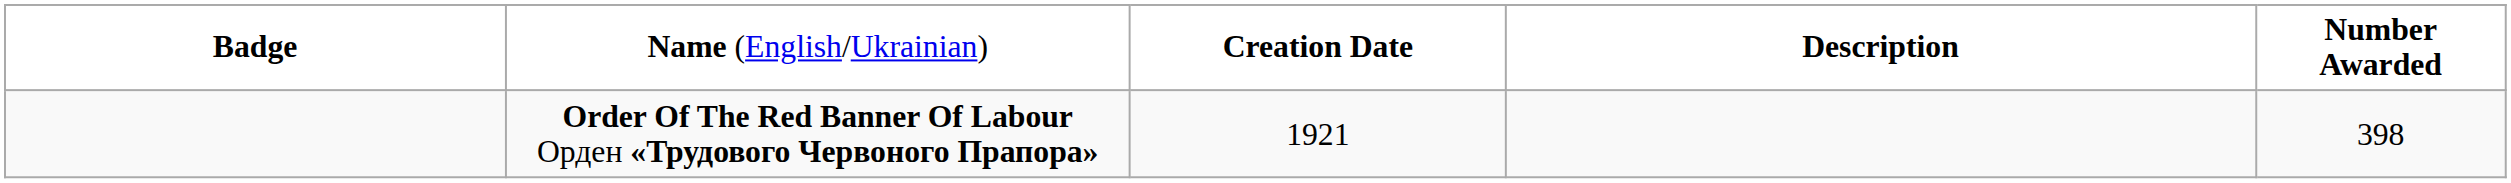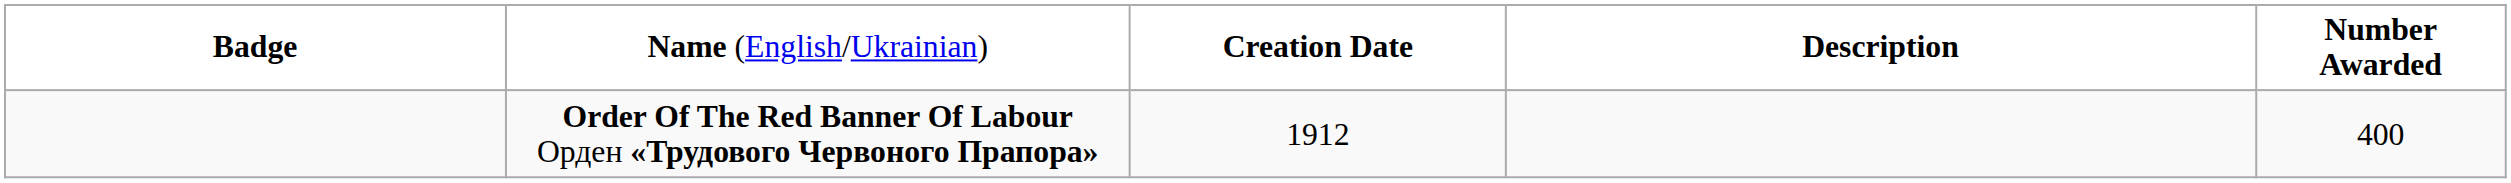(1318, 133) 1921 -> (1318, 133) 1912
(2381, 133) 398 -> (2381, 133) 400
